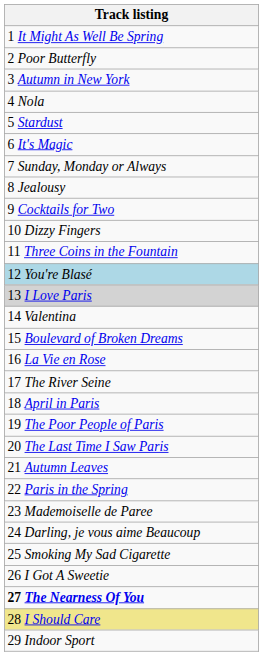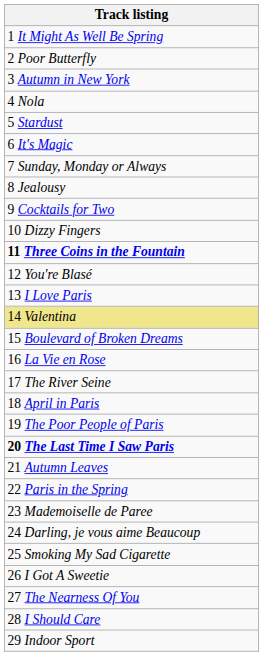(93, 252) normal -> (96, 252) bold
(50, 274) lightblue background -> (50, 274) no background
(50, 295) lightgrey background -> (50, 295) no background
(42, 317) no background -> (42, 317) khaki background
(88, 446) normal -> (91, 446) bold
(76, 597) bold -> (73, 597) normal
(54, 619) khaki background -> (54, 619) no background
